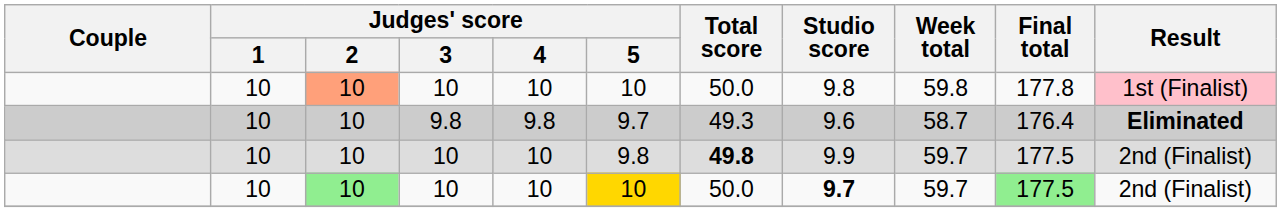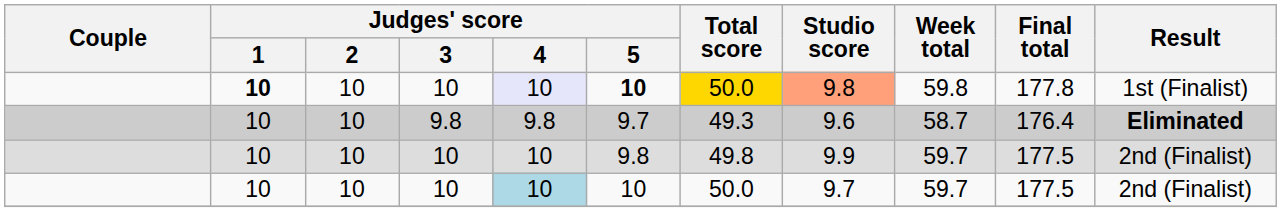(258, 88) normal -> (258, 88) bold
(352, 88) lightsalmon background -> (352, 88) no background
(540, 88) no background -> (540, 88) lavender background
(633, 88) normal -> (633, 88) bold
(731, 88) no background -> (731, 88) gold background
(839, 88) no background -> (839, 88) lightsalmon background
(1185, 88) pink background -> (1185, 88) no background
(731, 155) bold -> (731, 155) normal
(352, 189) lightgreen background -> (352, 189) no background
(540, 189) no background -> (540, 189) lightblue background
(633, 189) gold background -> (633, 189) no background
(839, 189) bold -> (839, 189) normal
(1045, 189) lightgreen background -> (1045, 189) no background
